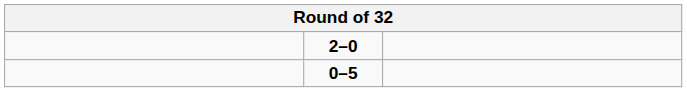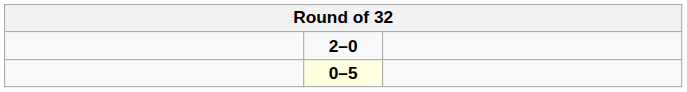(343, 73) no background -> (343, 73) lightyellow background
